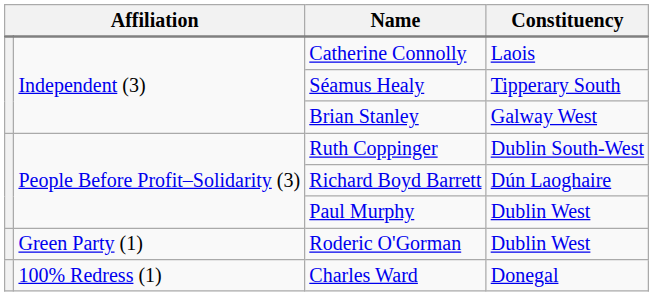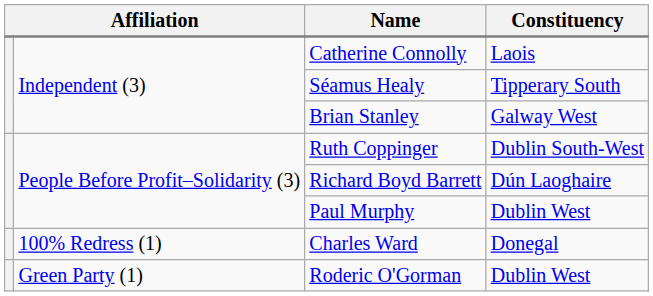rows swapped: (364, 275) <-> (385, 243)
